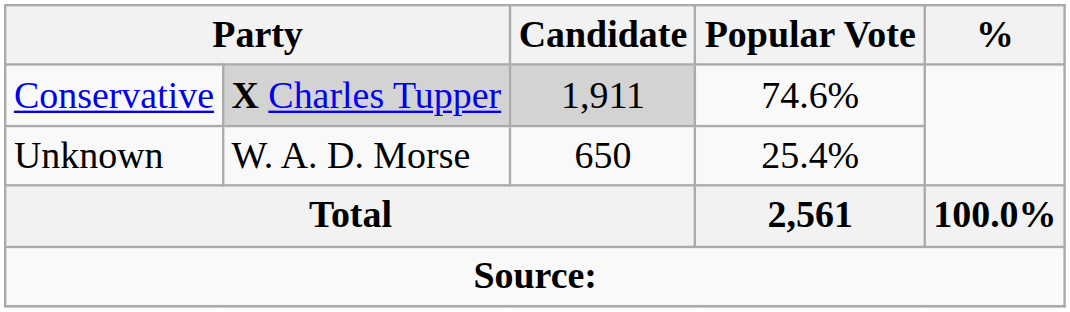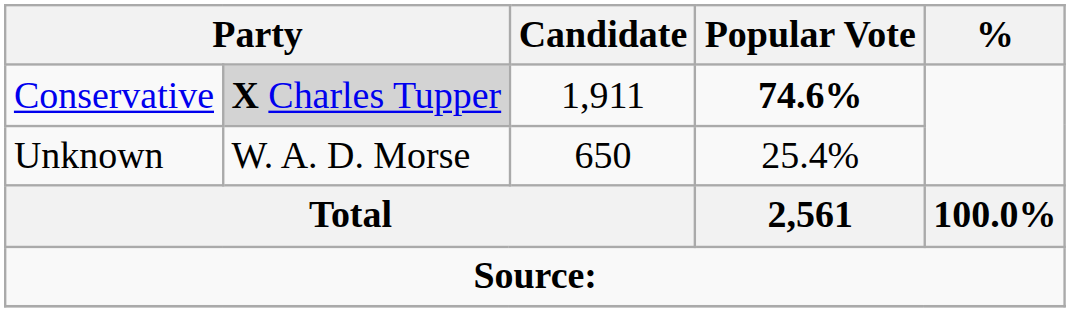(603, 94) lightgrey background -> (603, 94) no background
(810, 94) normal -> (810, 94) bold
